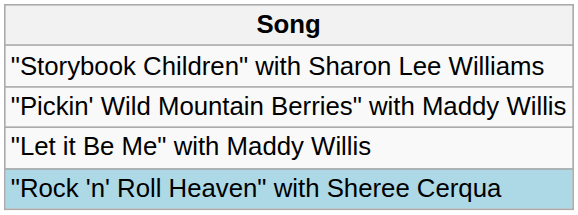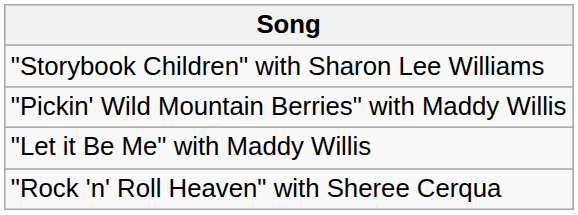(256, 188) lightblue background -> (256, 188) no background
